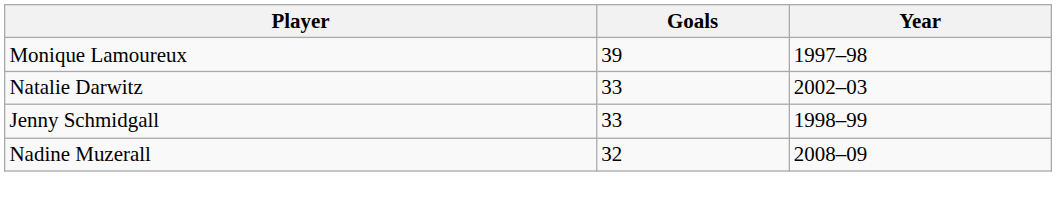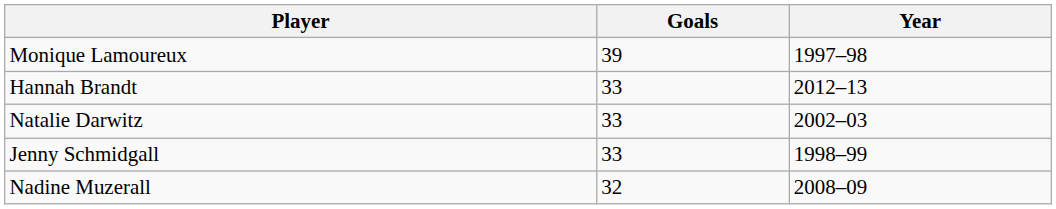+ row: (73, 87)
